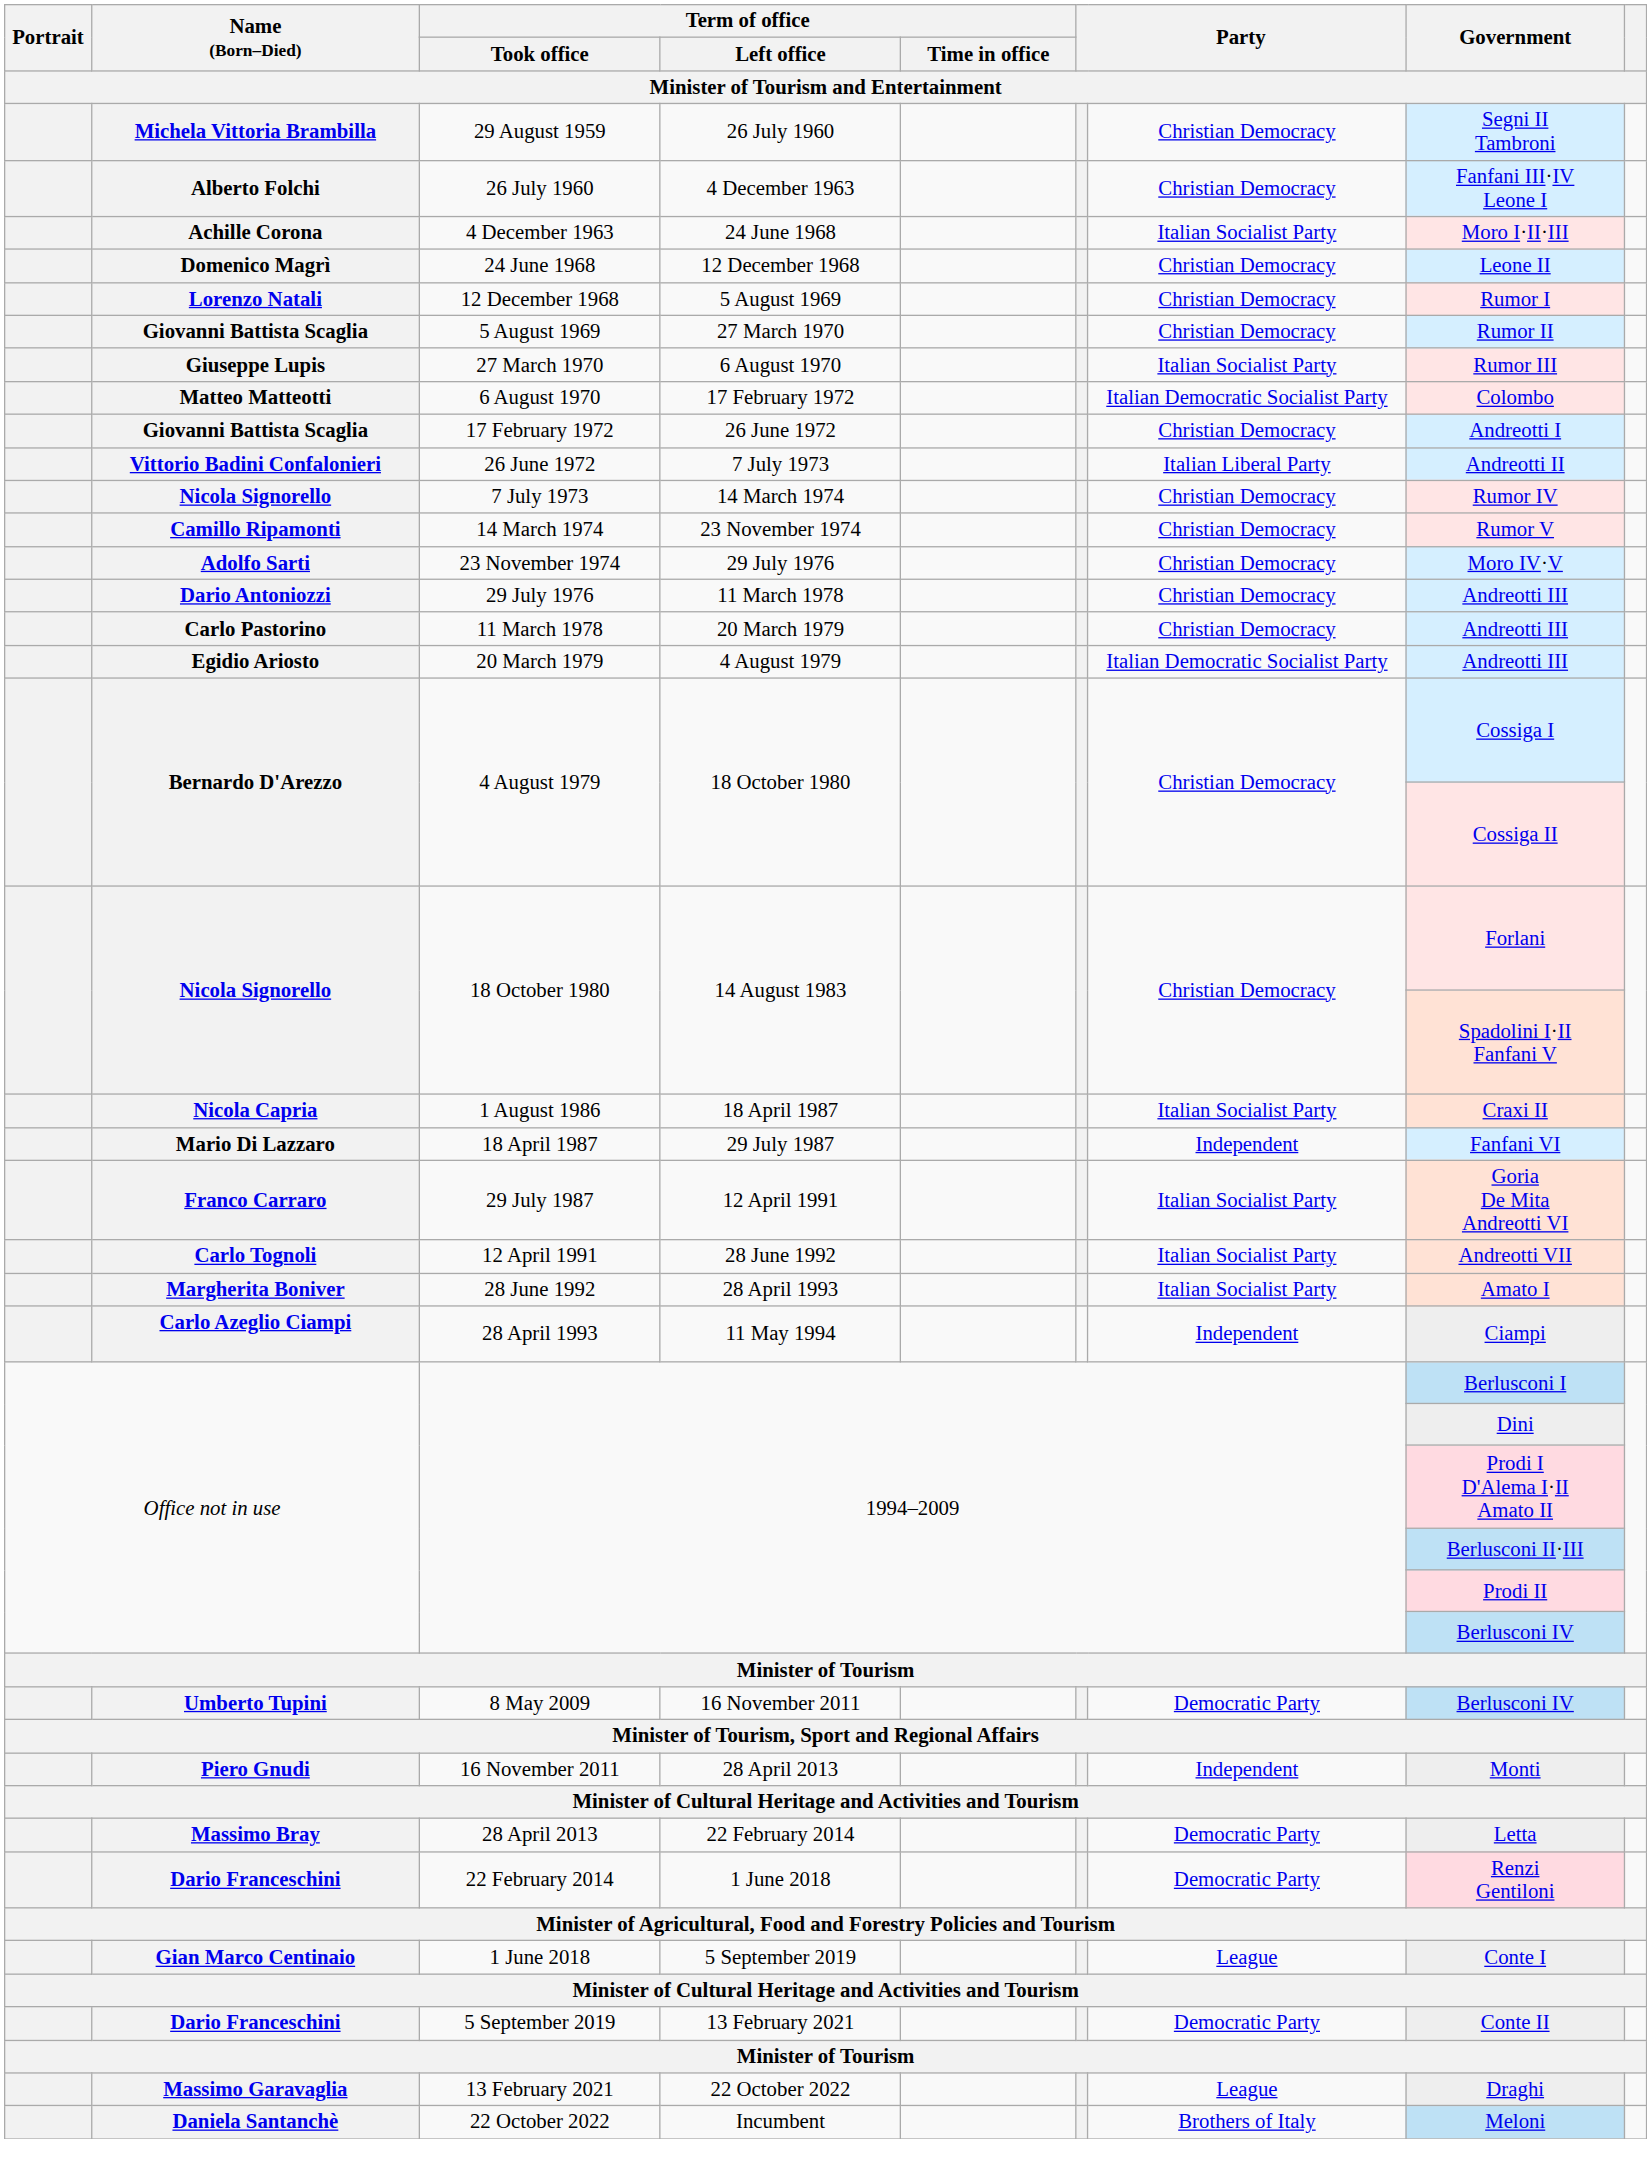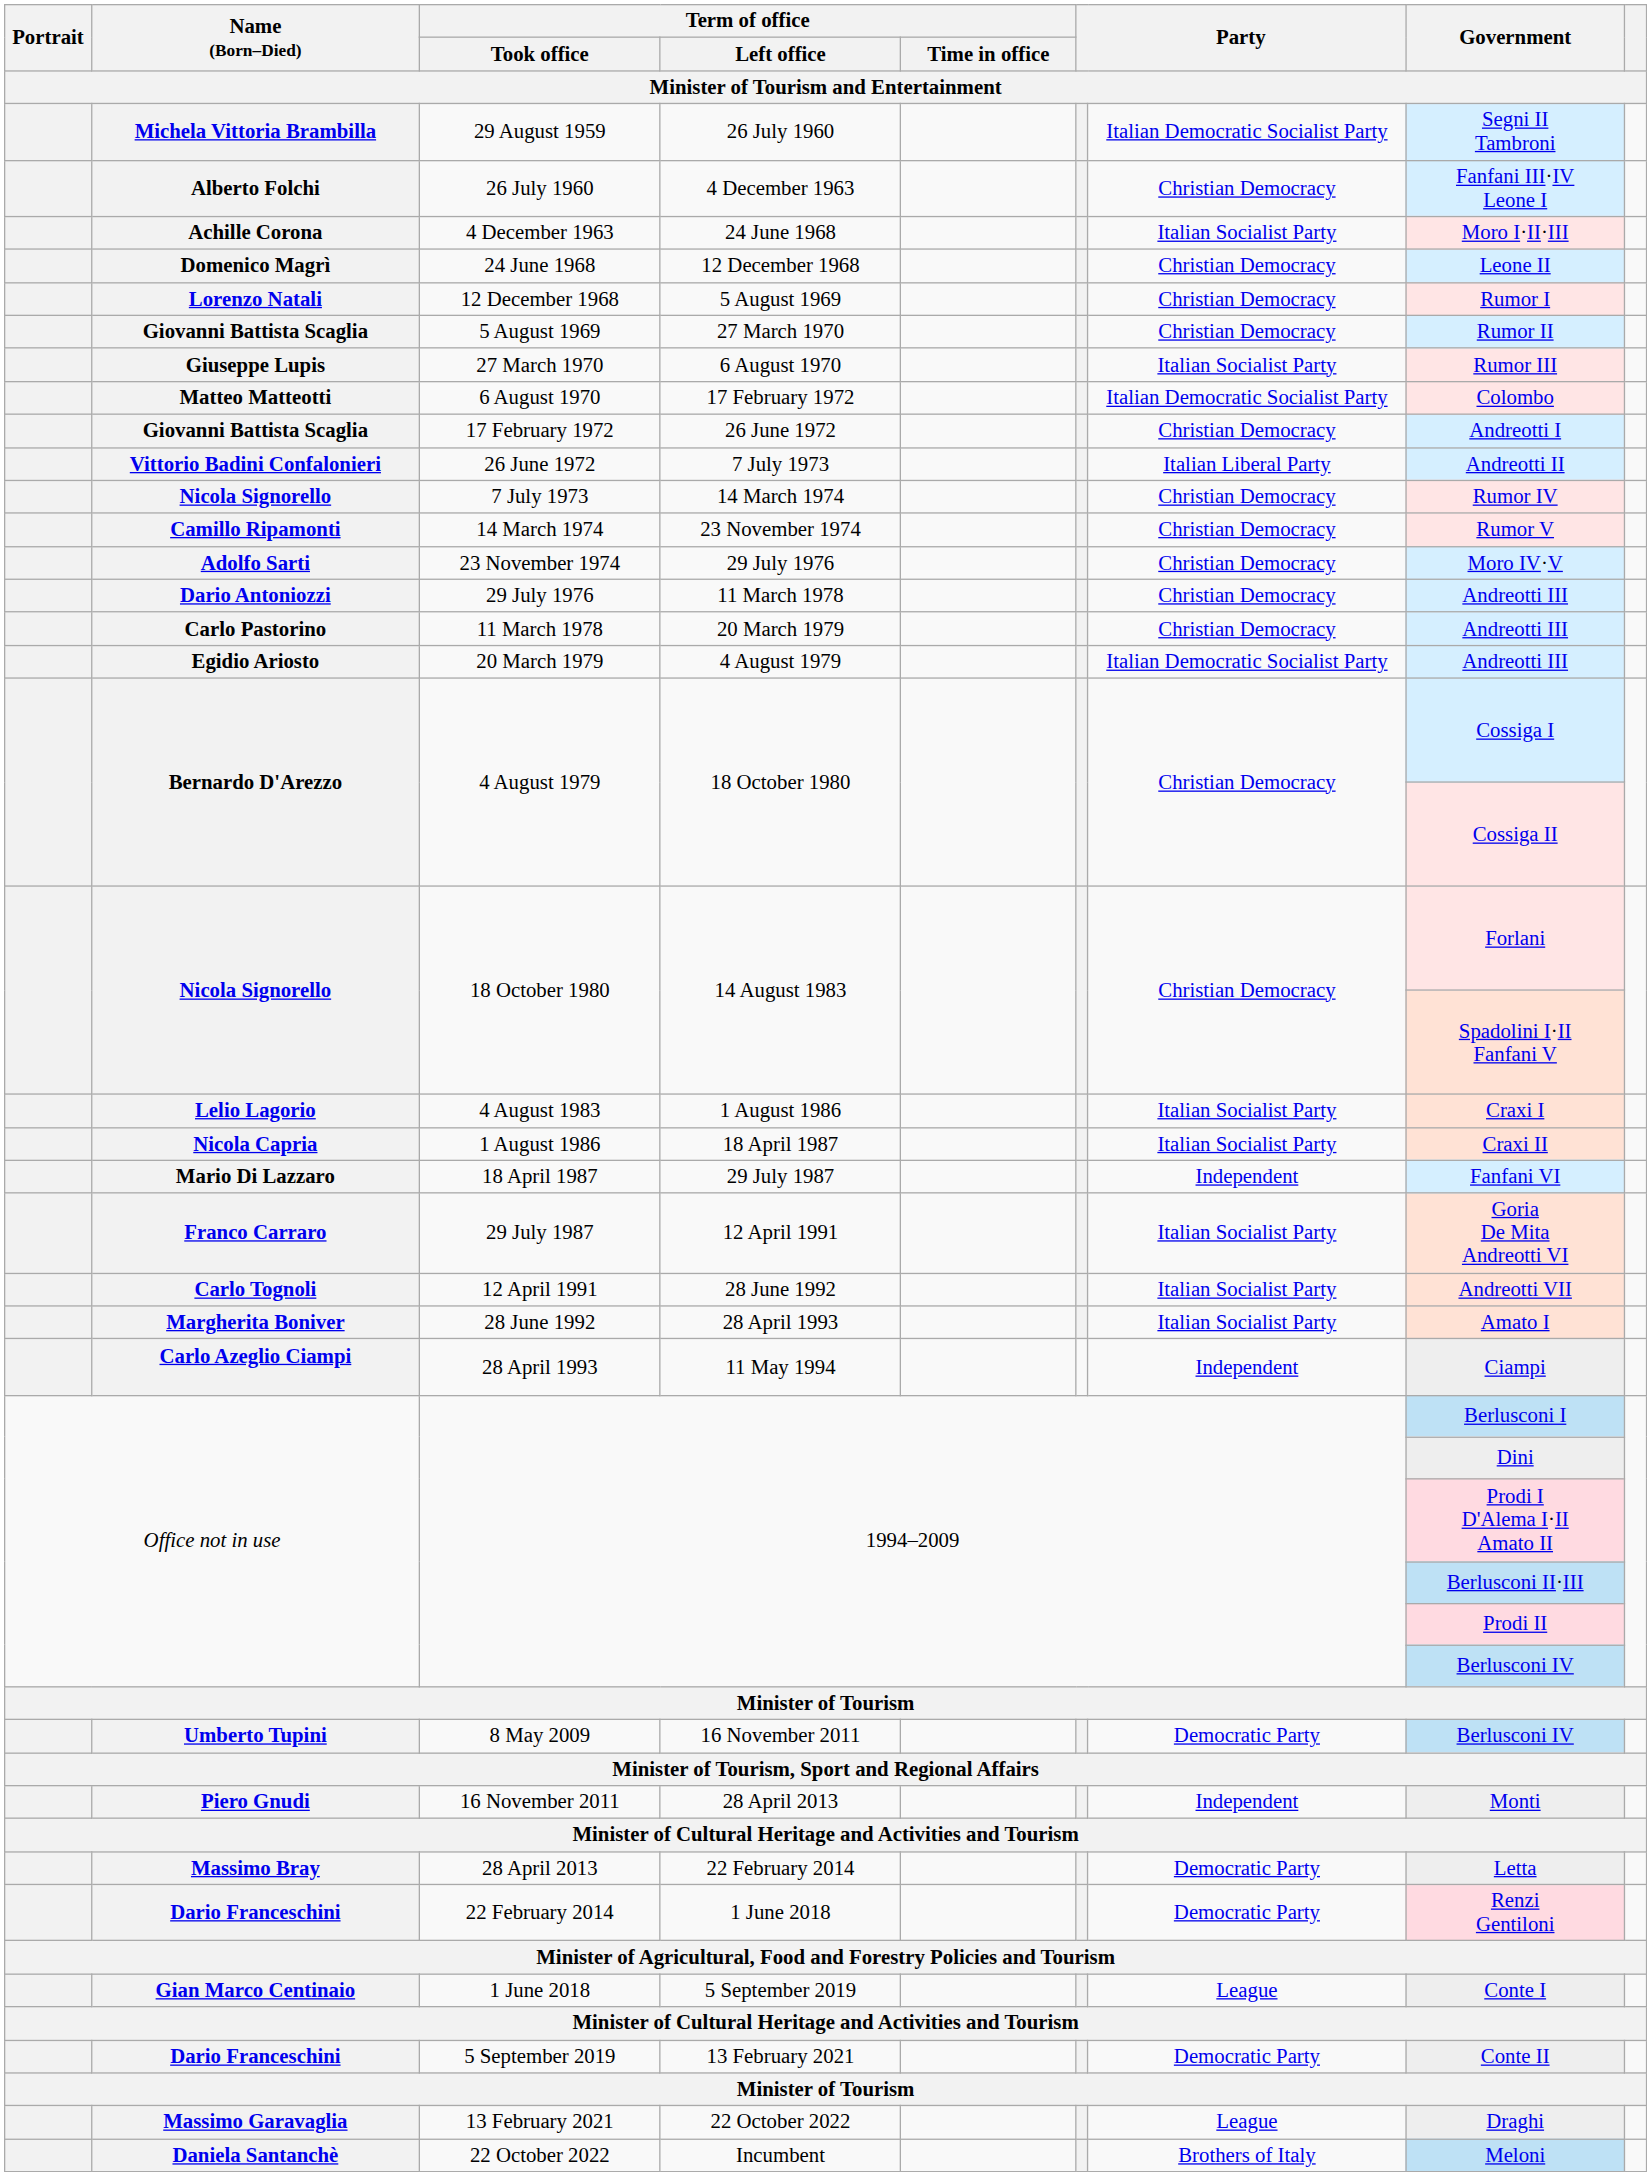(1247, 131) Christian Democracy -> (1247, 131) Italian Democratic Socialist Party
+ row: (540, 1110)
